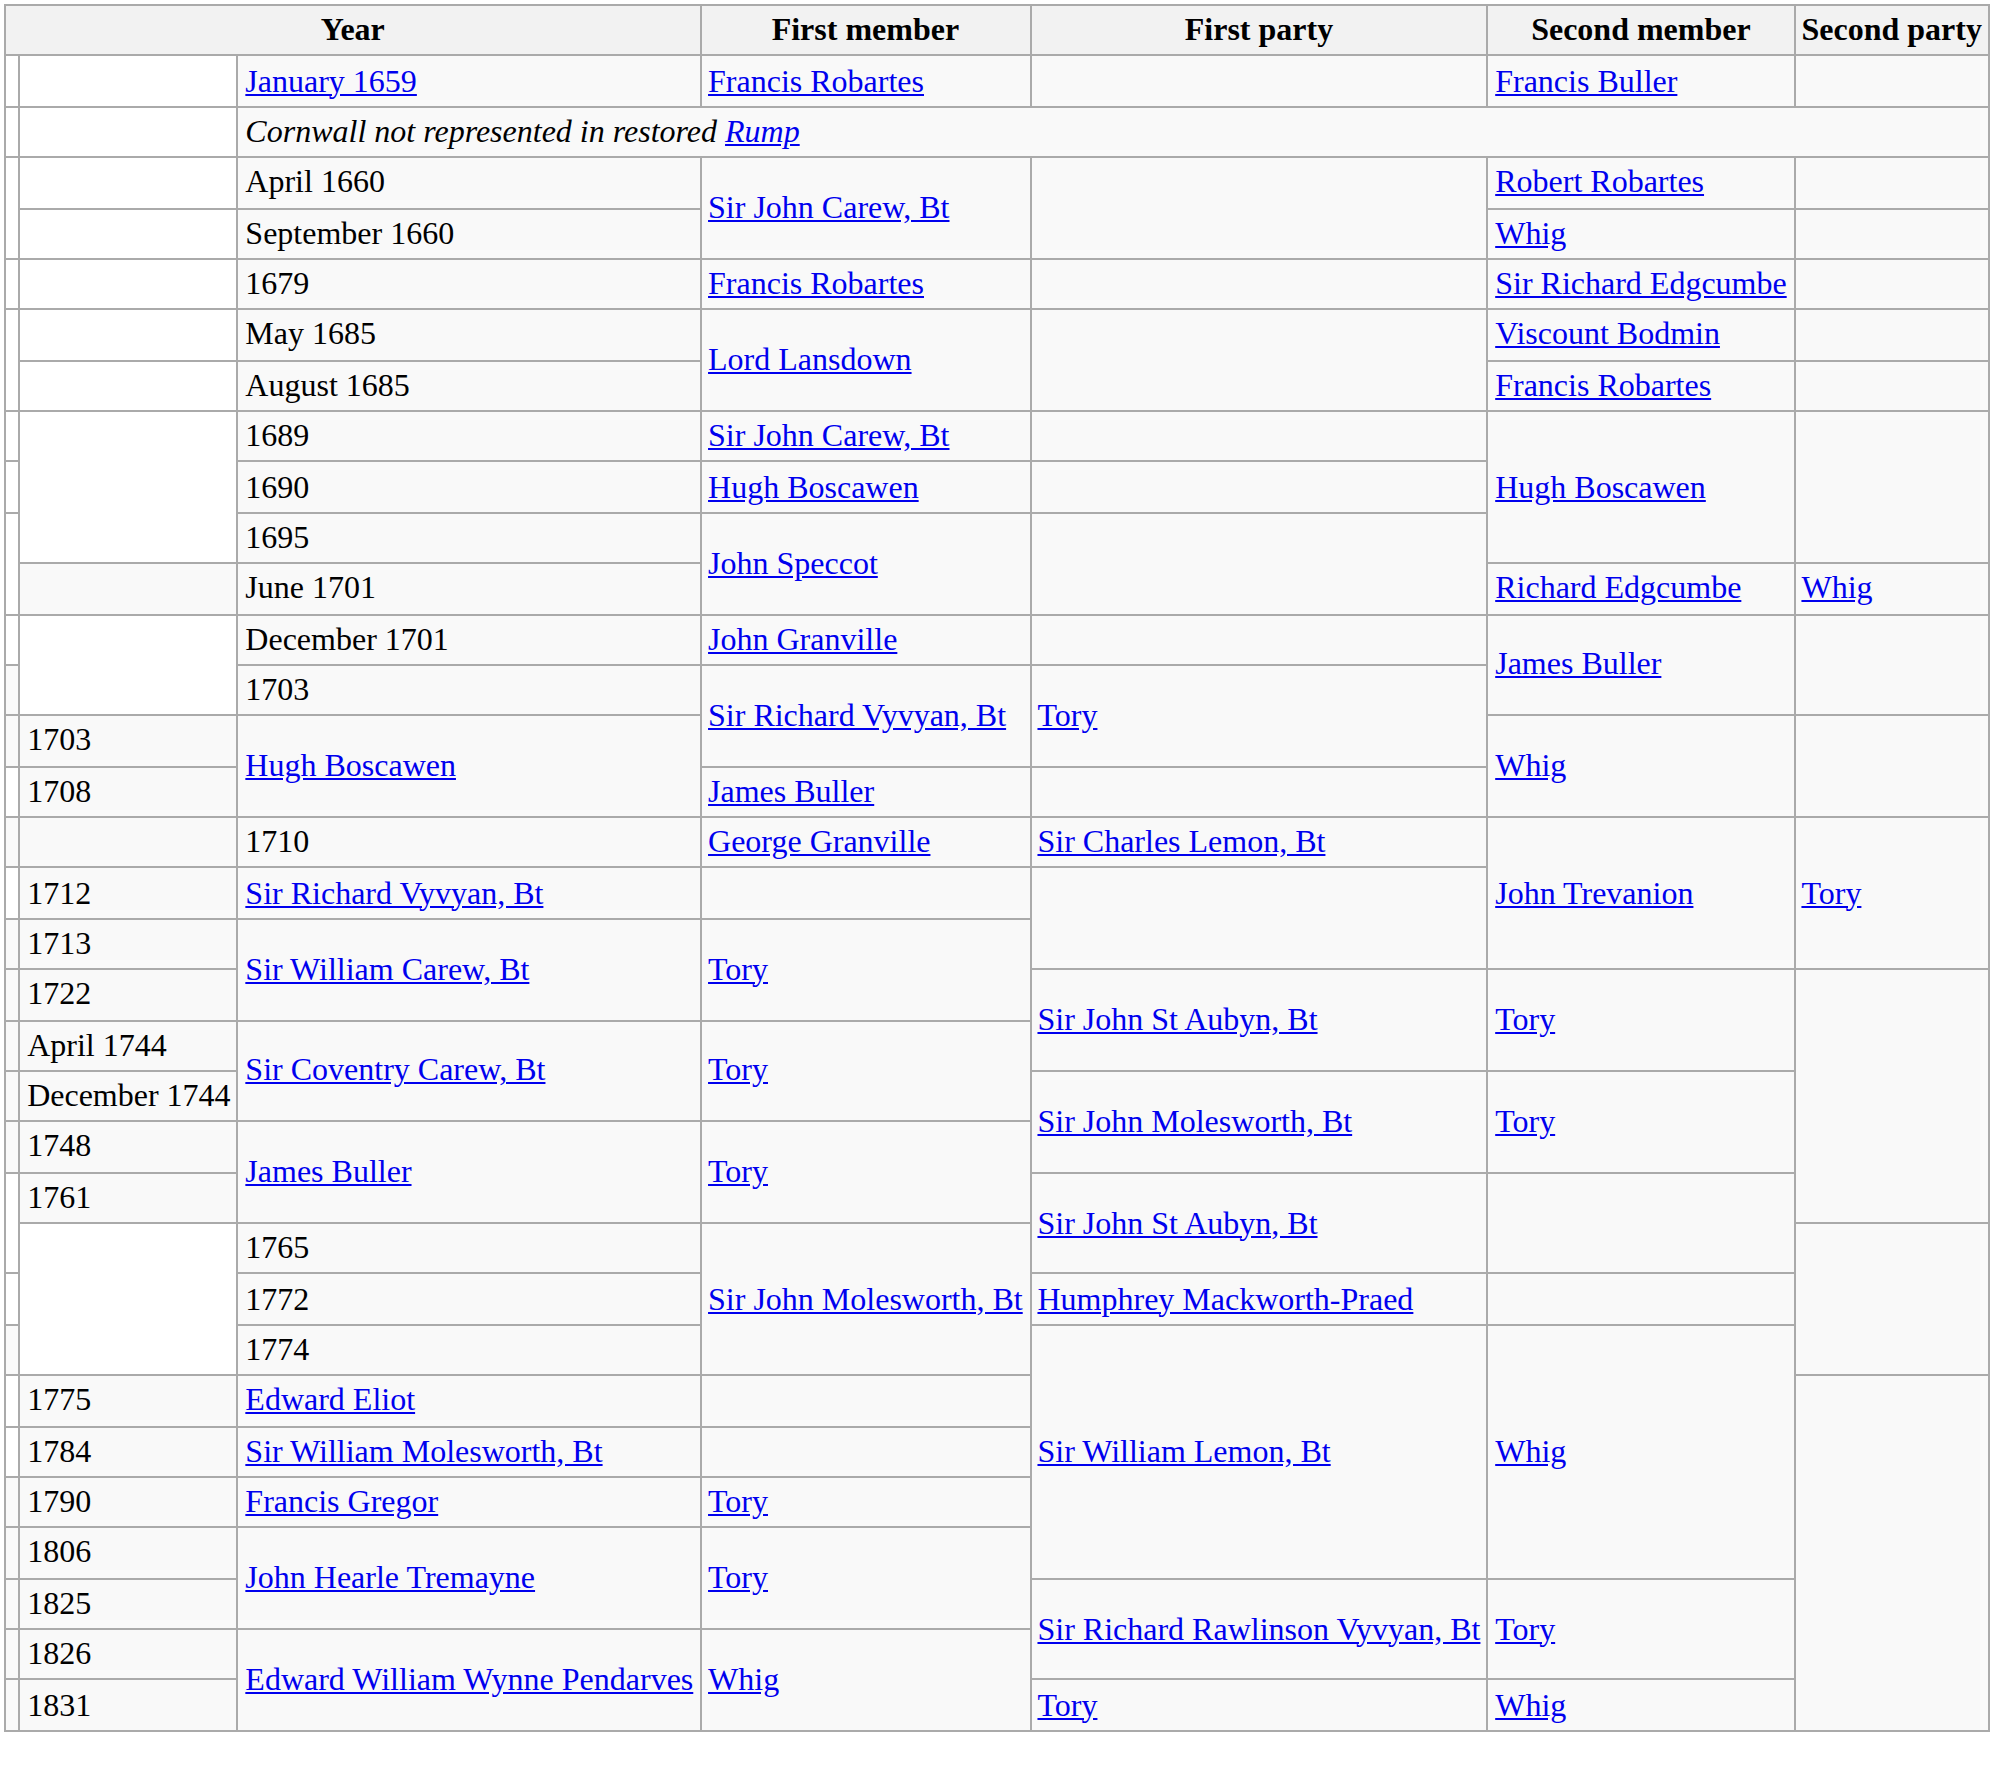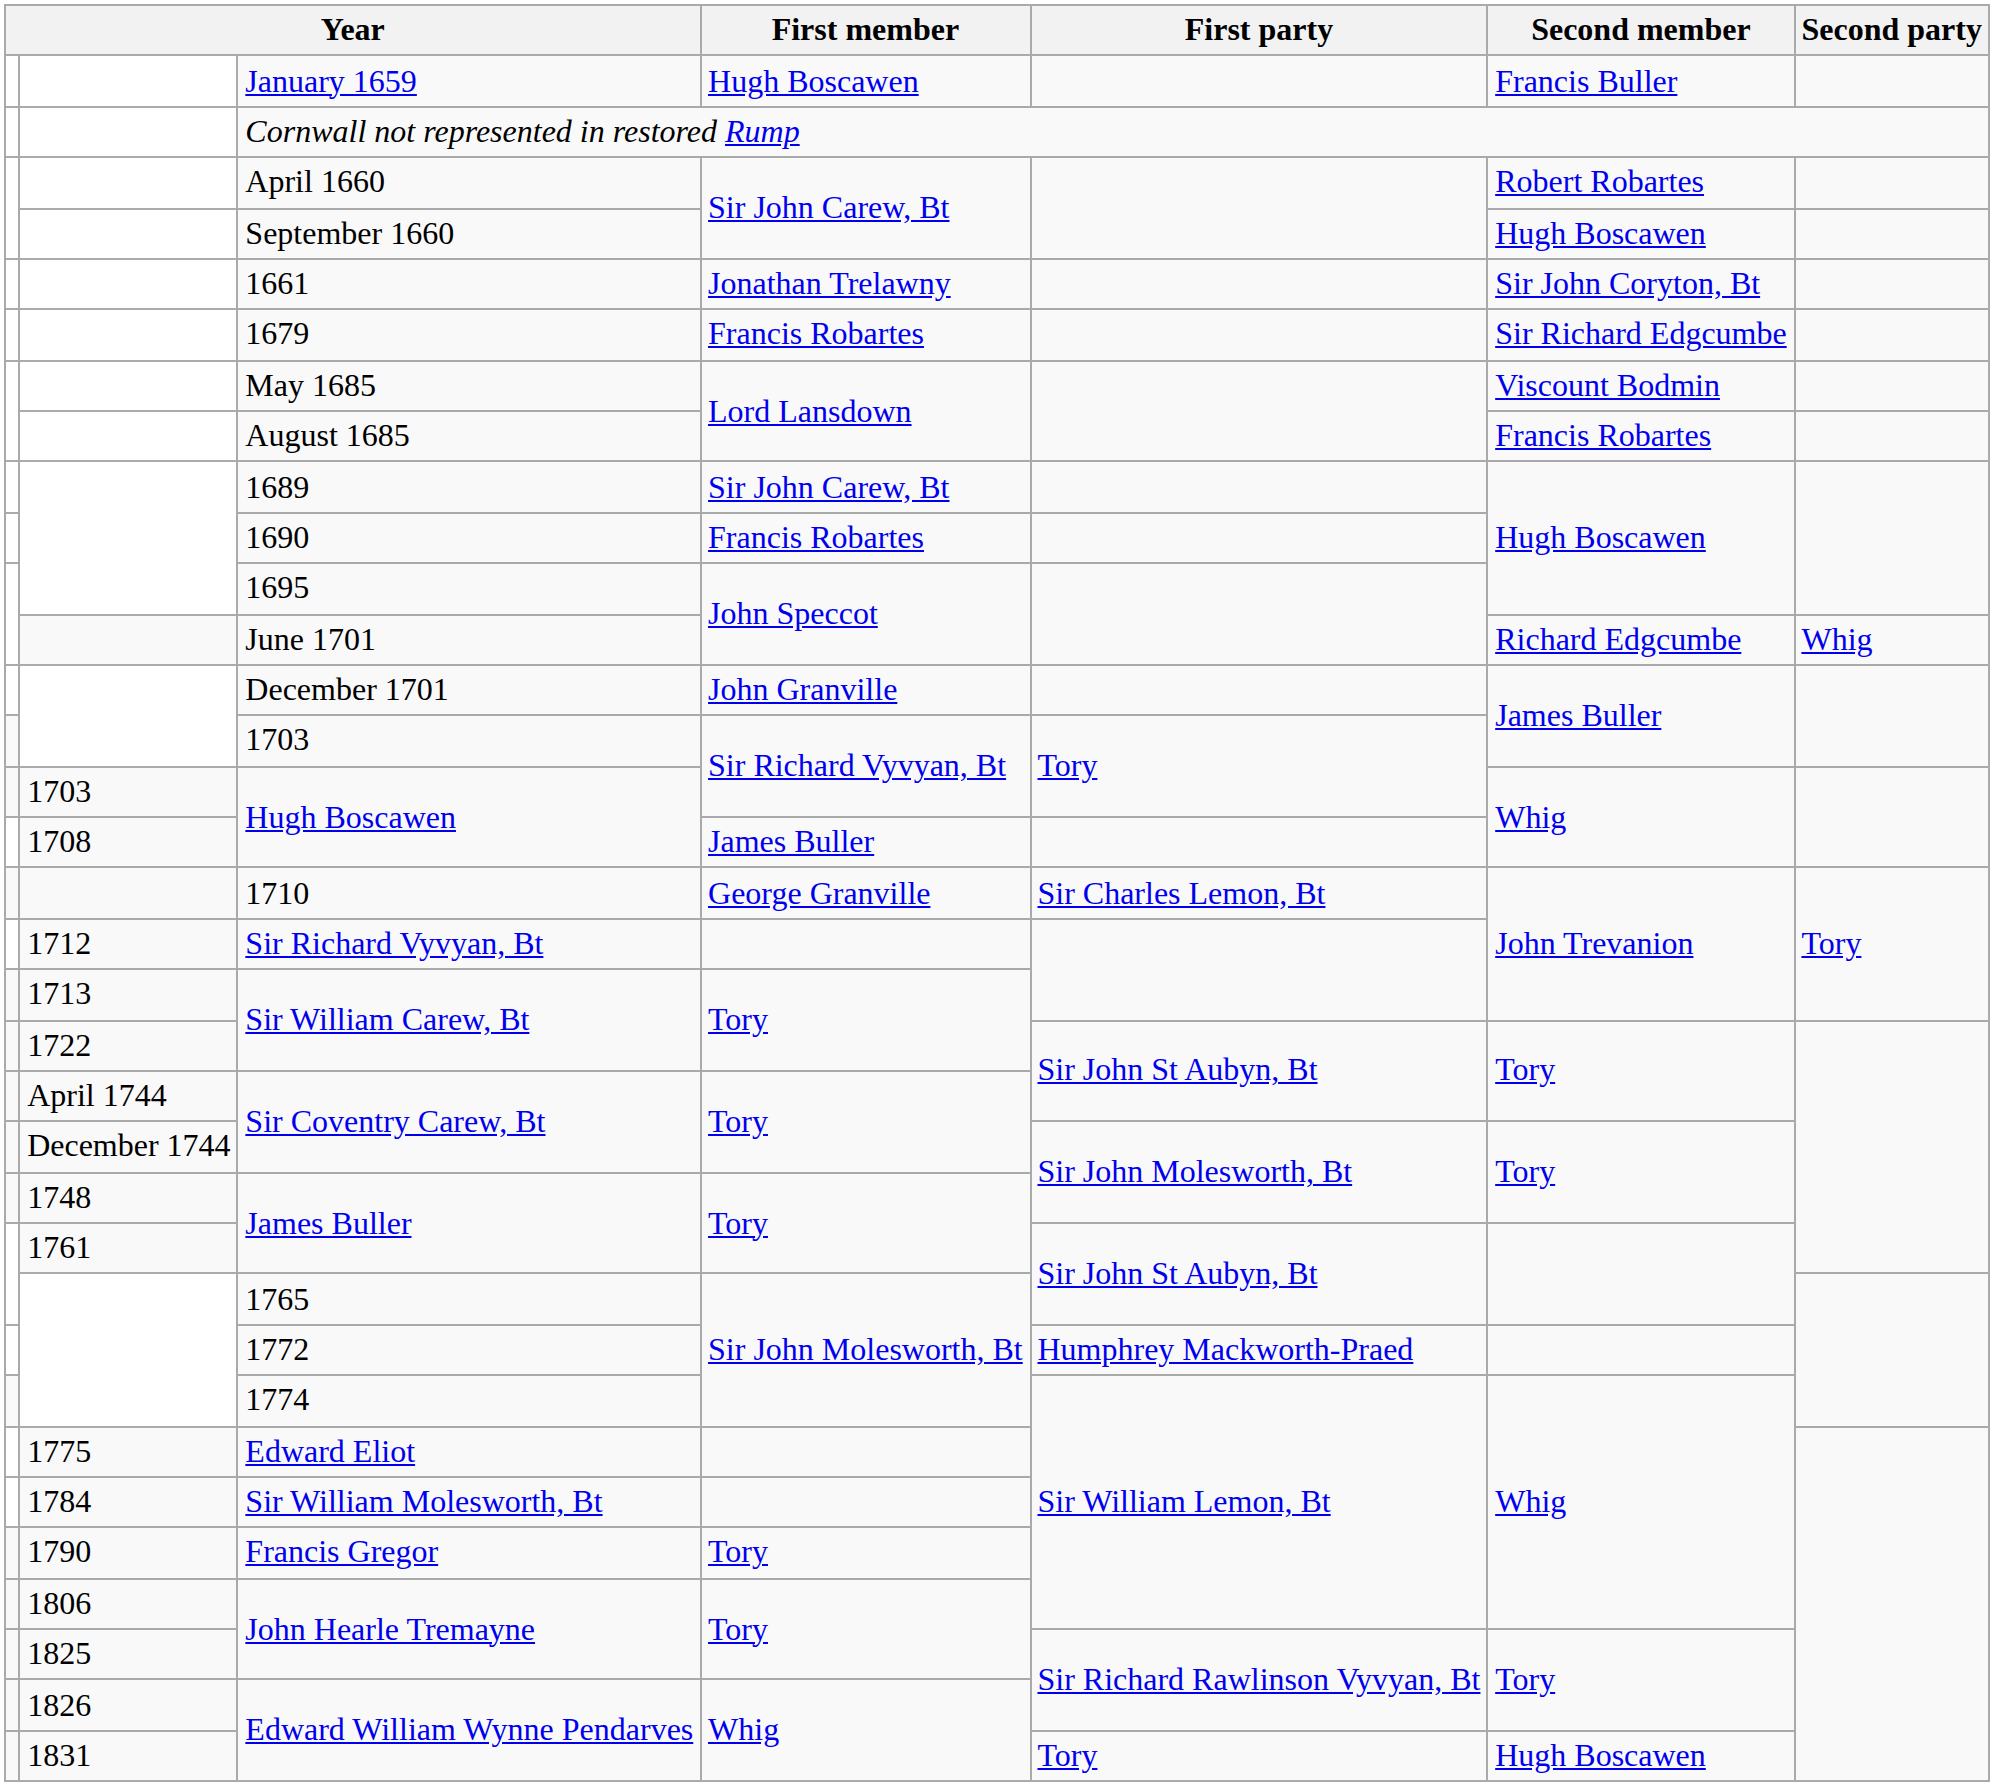(816, 80) Francis Robartes -> (813, 80) Hugh Boscawen
(1531, 232) Whig -> (1600, 232) Hugh Boscawen
+ row: (129, 284)
(813, 486) Hugh Boscawen -> (816, 537) Francis Robartes
(1531, 1704) Whig -> (1600, 1755) Hugh Boscawen
